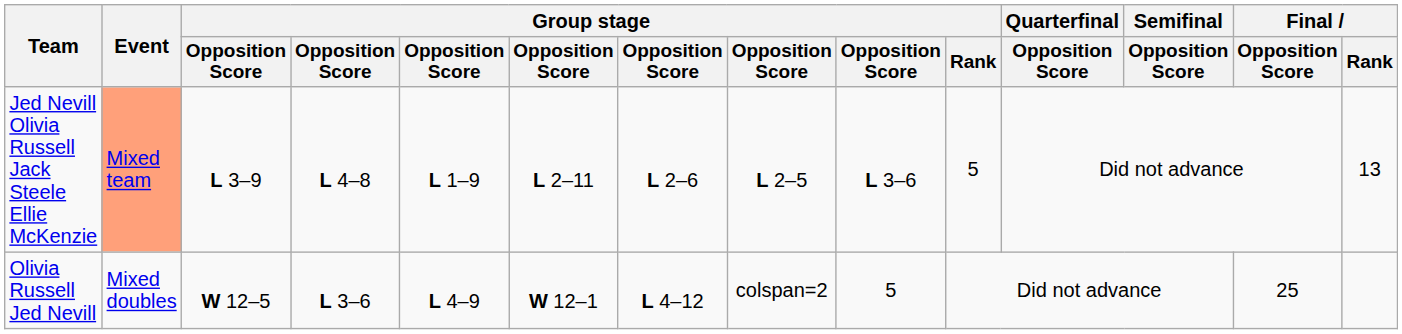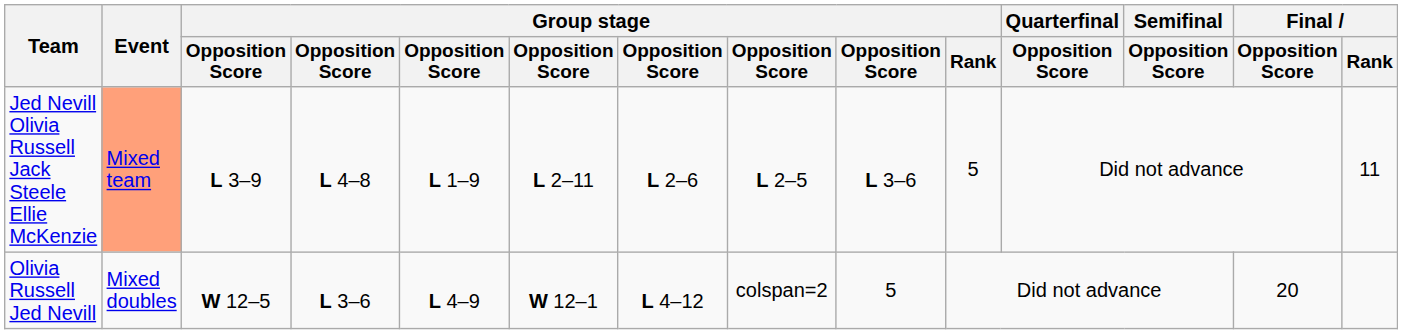(1370, 170) 13 -> (1370, 170) 11
(1287, 291) 25 -> (1287, 291) 20
